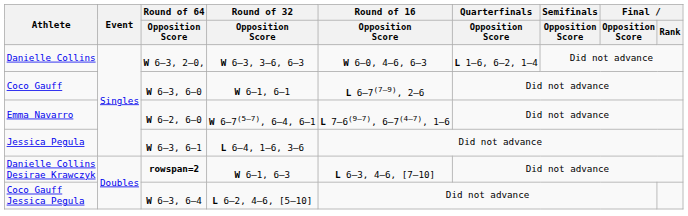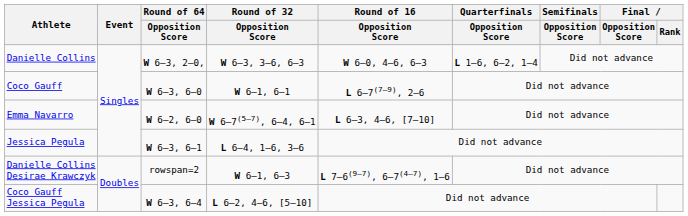(385, 120) L 7–6(9–7), 6–7(4–7), 1–6 -> (385, 120) L 6–3, 4–6, [7–10]
(174, 169) bold -> (174, 170) normal
(385, 174) L 6–3, 4–6, [7–10] -> (385, 175) L 7–6(9–7), 6–7(4–7), 1–6
